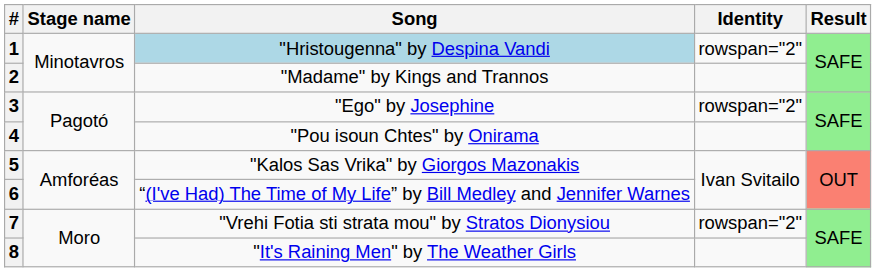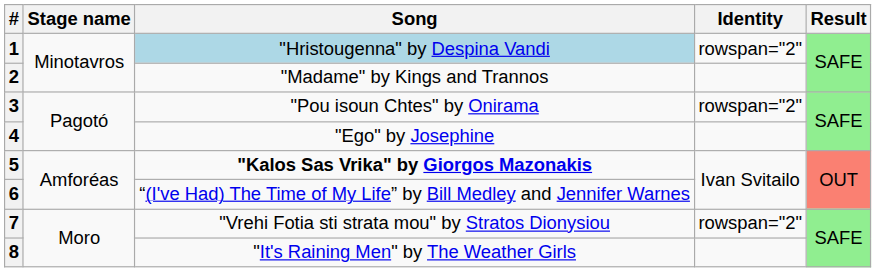(415, 106) "Ego" by Josephine -> (415, 106) "Pou isoun Chtes" by Onirama
(415, 135) "Pou isoun Chtes" by Onirama -> (415, 135) "Ego" by Josephine
(415, 164) normal -> (415, 164) bold
